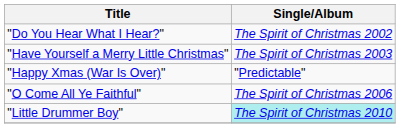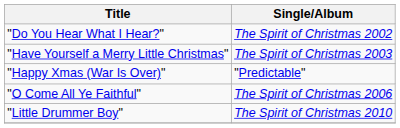(313, 113) paleturquoise background -> (313, 113) no background
